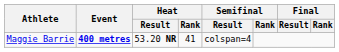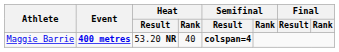(190, 40) 41 -> (190, 40) 40
(228, 40) normal -> (228, 40) bold
